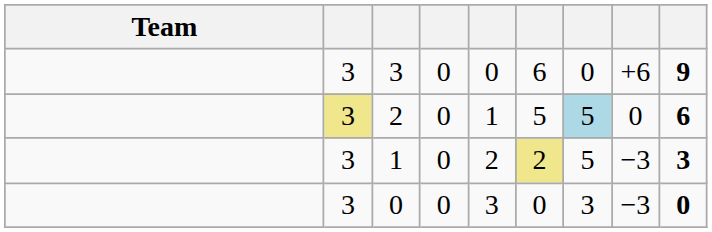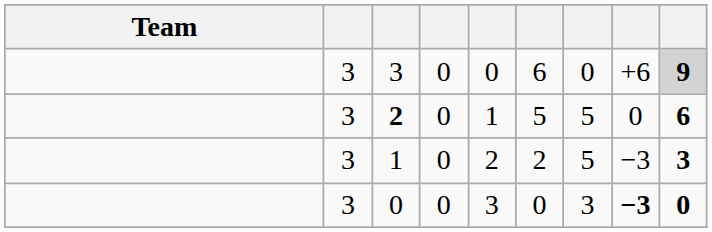(683, 71) no background -> (683, 71) lightgrey background
(348, 115) khaki background -> (348, 115) no background
(396, 115) normal -> (396, 115) bold
(588, 115) lightblue background -> (588, 115) no background
(540, 159) khaki background -> (540, 159) no background
(635, 204) normal -> (635, 204) bold
